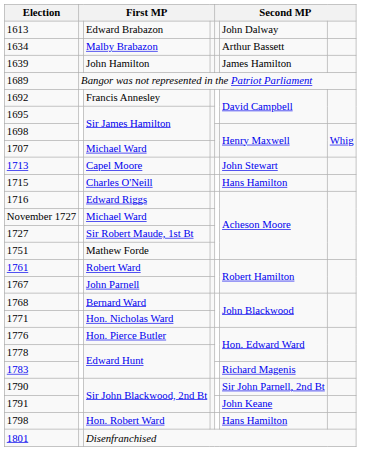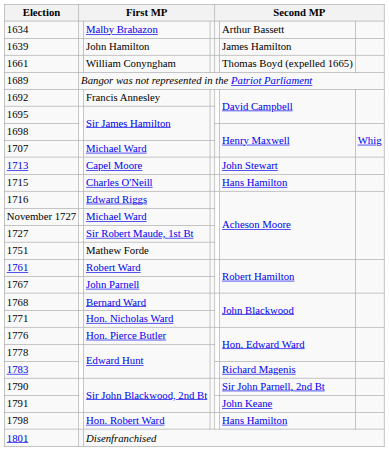- row: (18, 30)
+ row: (18, 64)
